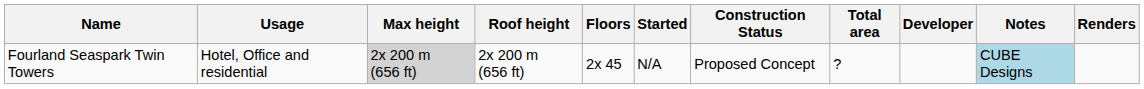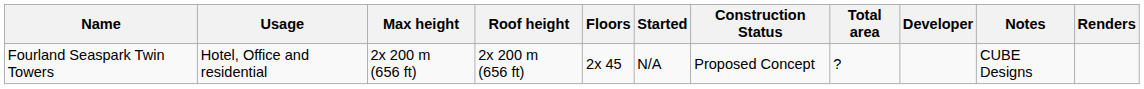(400, 63) lightgrey background -> (400, 63) no background
(1006, 63) lightblue background -> (1006, 63) no background
